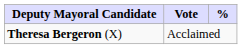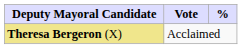(64, 33) no background -> (64, 33) khaki background
